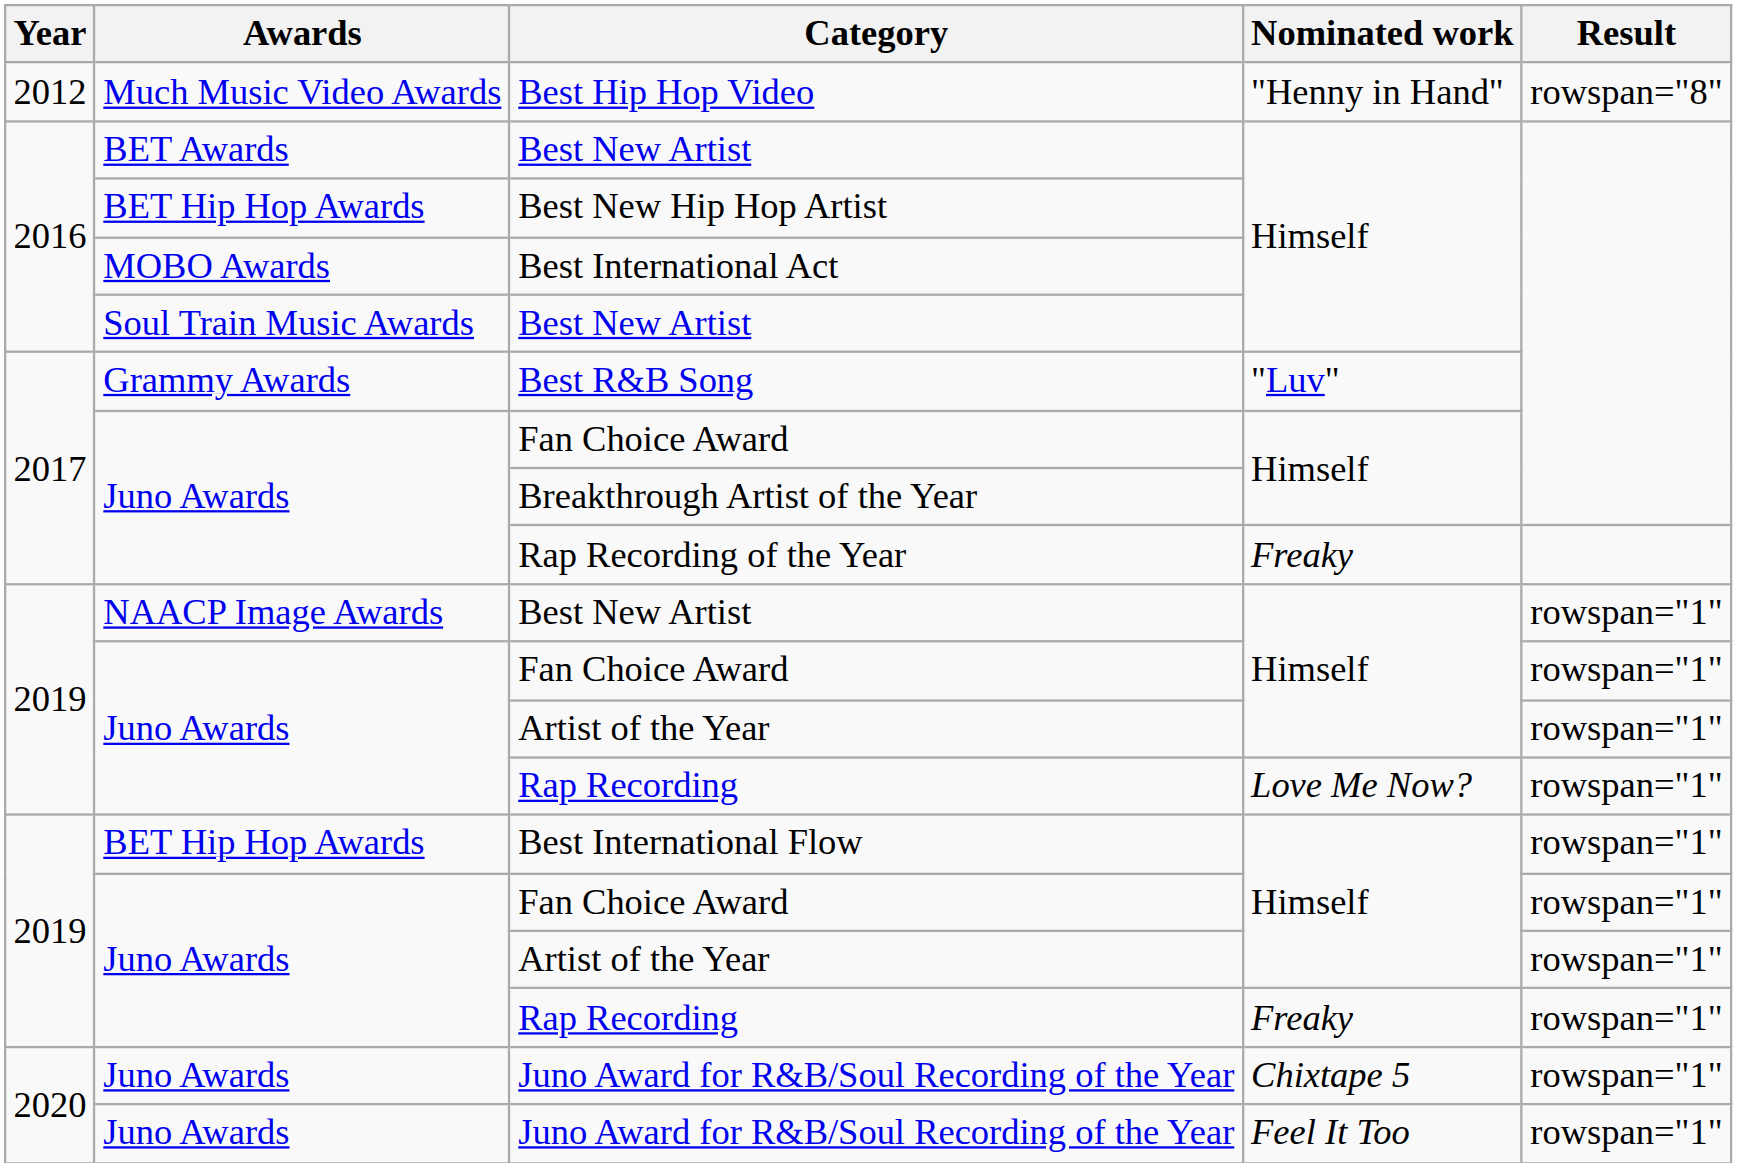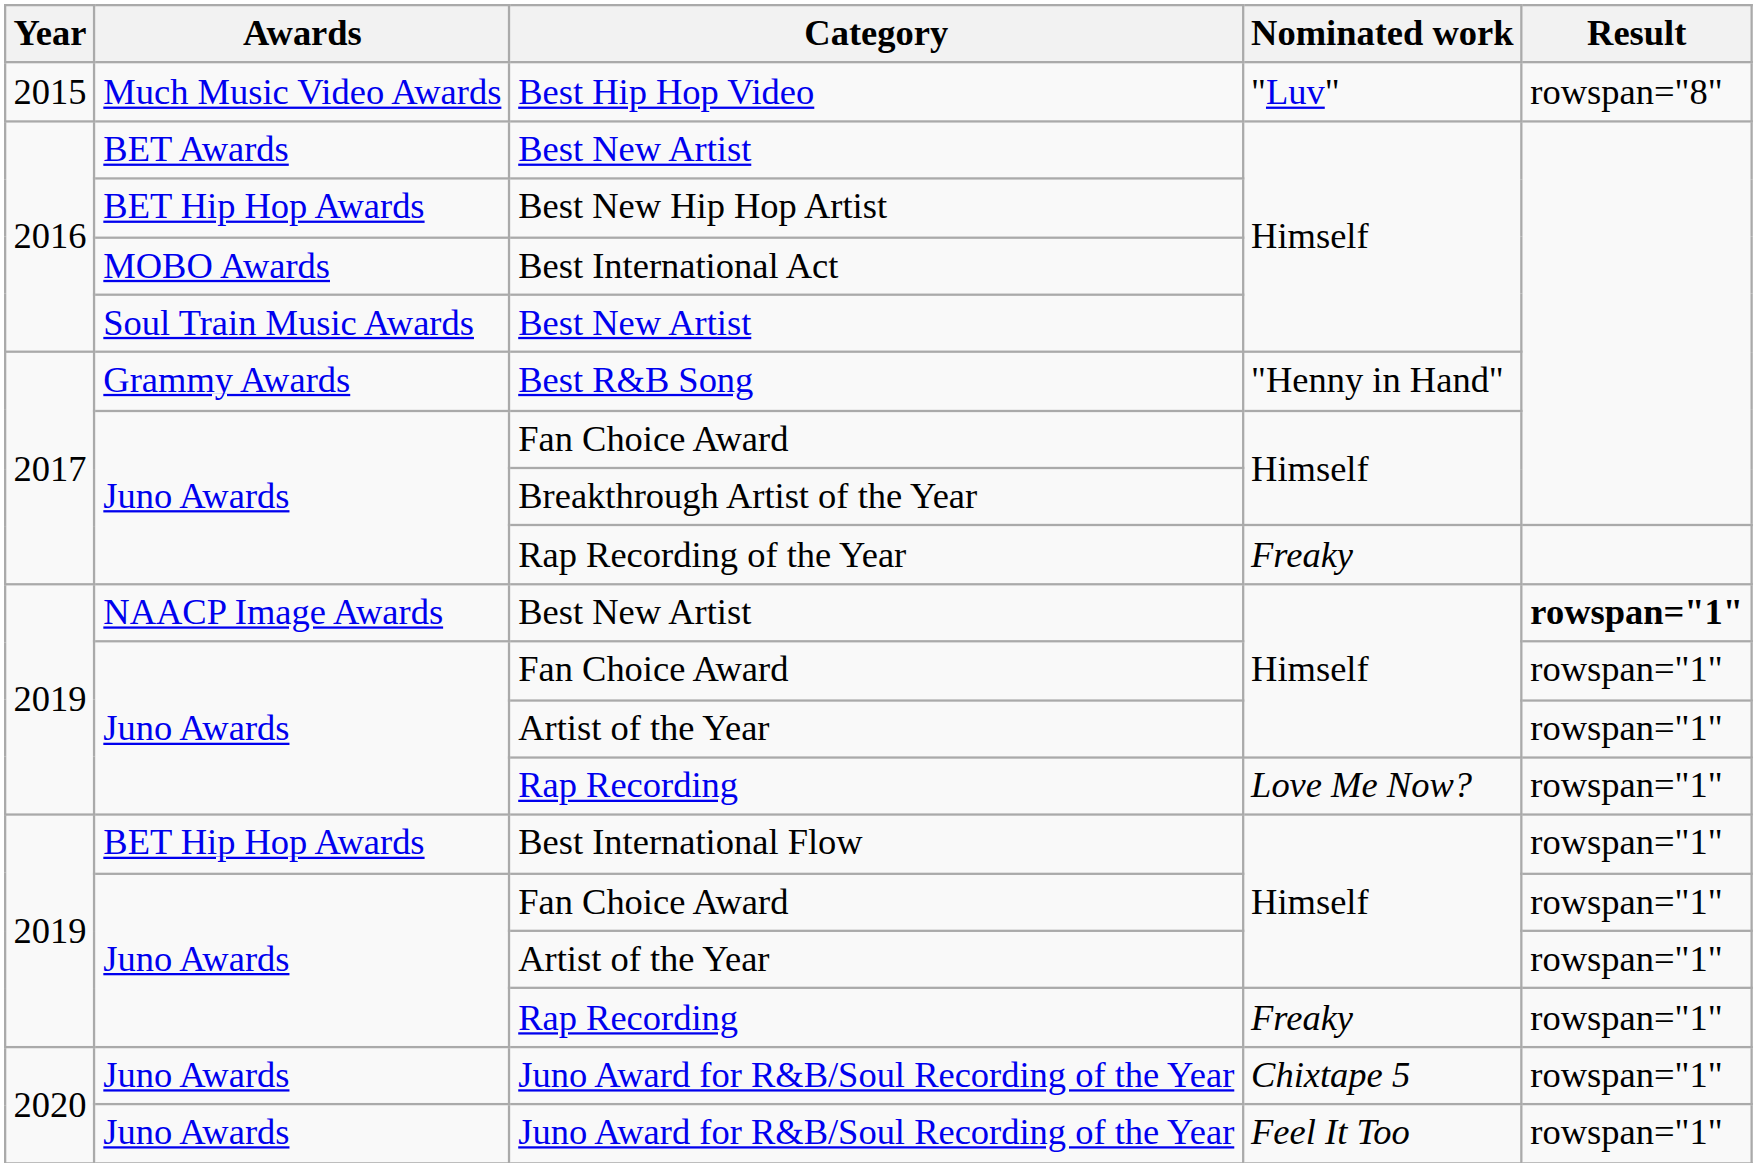(50, 91) 2012 -> (50, 91) 2015
(1377, 91) "Henny in Hand" -> (1295, 91) "Luv"
(1295, 380) "Luv" -> (1377, 380) "Henny in Hand"
(1626, 611) normal -> (1637, 611) bold
